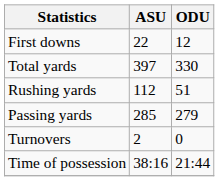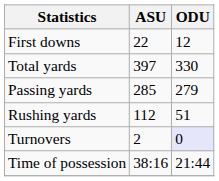rows swapped: (52, 90) <-> (50, 114)
(179, 138) no background -> (179, 138) lavender background
